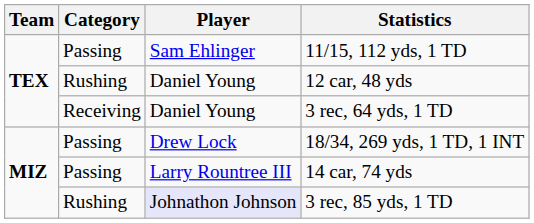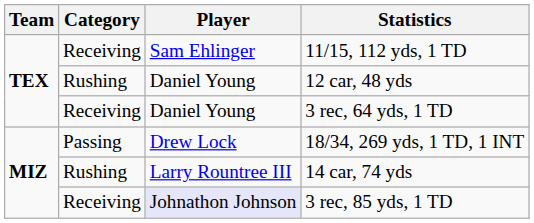(92, 50) Passing -> (102, 50) Receiving
(92, 171) Passing -> (95, 171) Rushing
(95, 202) Rushing -> (102, 202) Receiving
